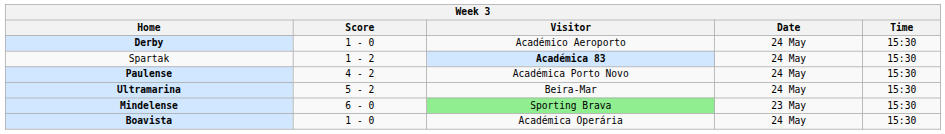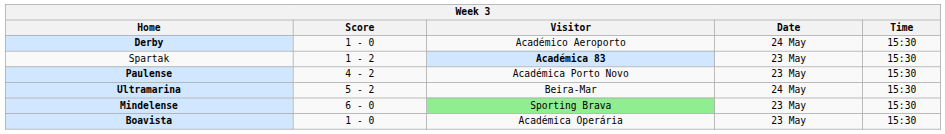(789, 59) 24 May -> (789, 59) 23 May
(789, 75) 24 May -> (789, 75) 23 May
(789, 121) 24 May -> (789, 121) 23 May
